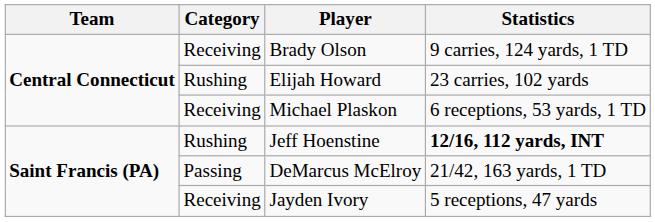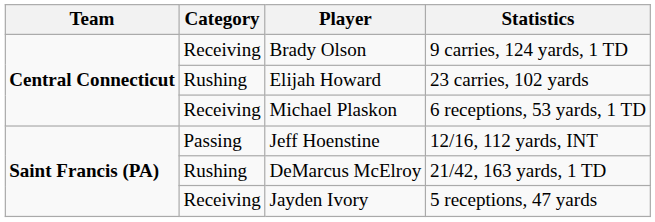(215, 140) Rushing -> (213, 140) Passing
(517, 140) bold -> (514, 140) normal
(213, 170) Passing -> (215, 170) Rushing
